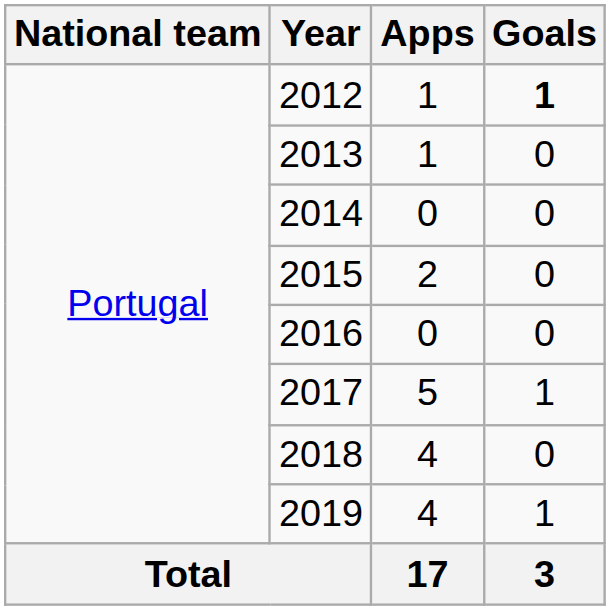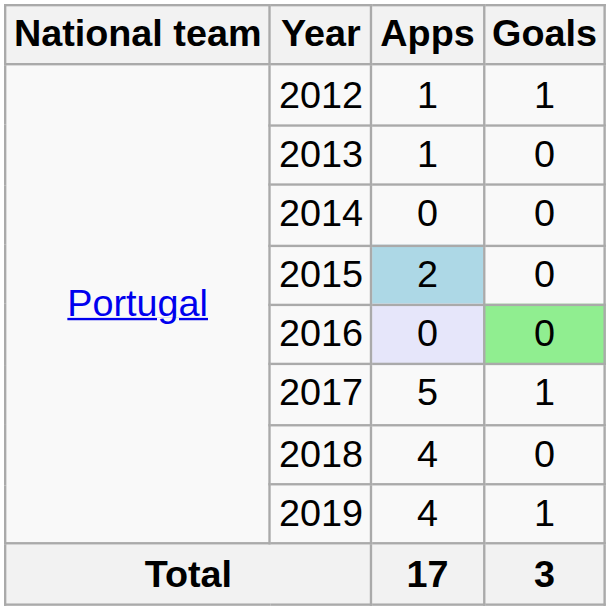(545, 94) bold -> (545, 94) normal
(428, 273) no background -> (428, 273) lightblue background
(428, 333) no background -> (428, 333) lavender background
(545, 333) no background -> (545, 333) lightgreen background
